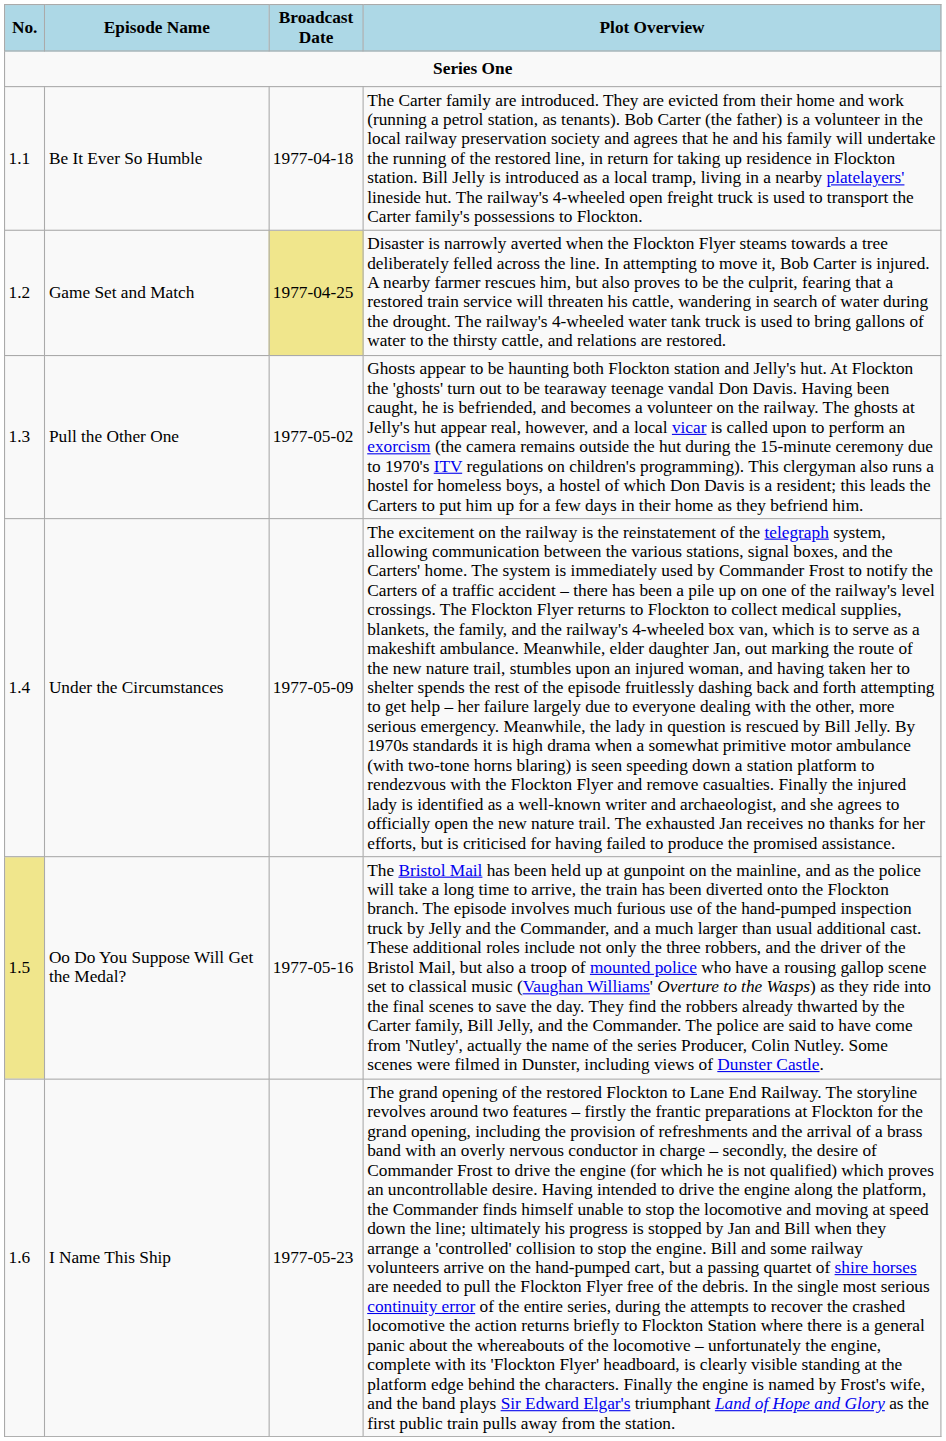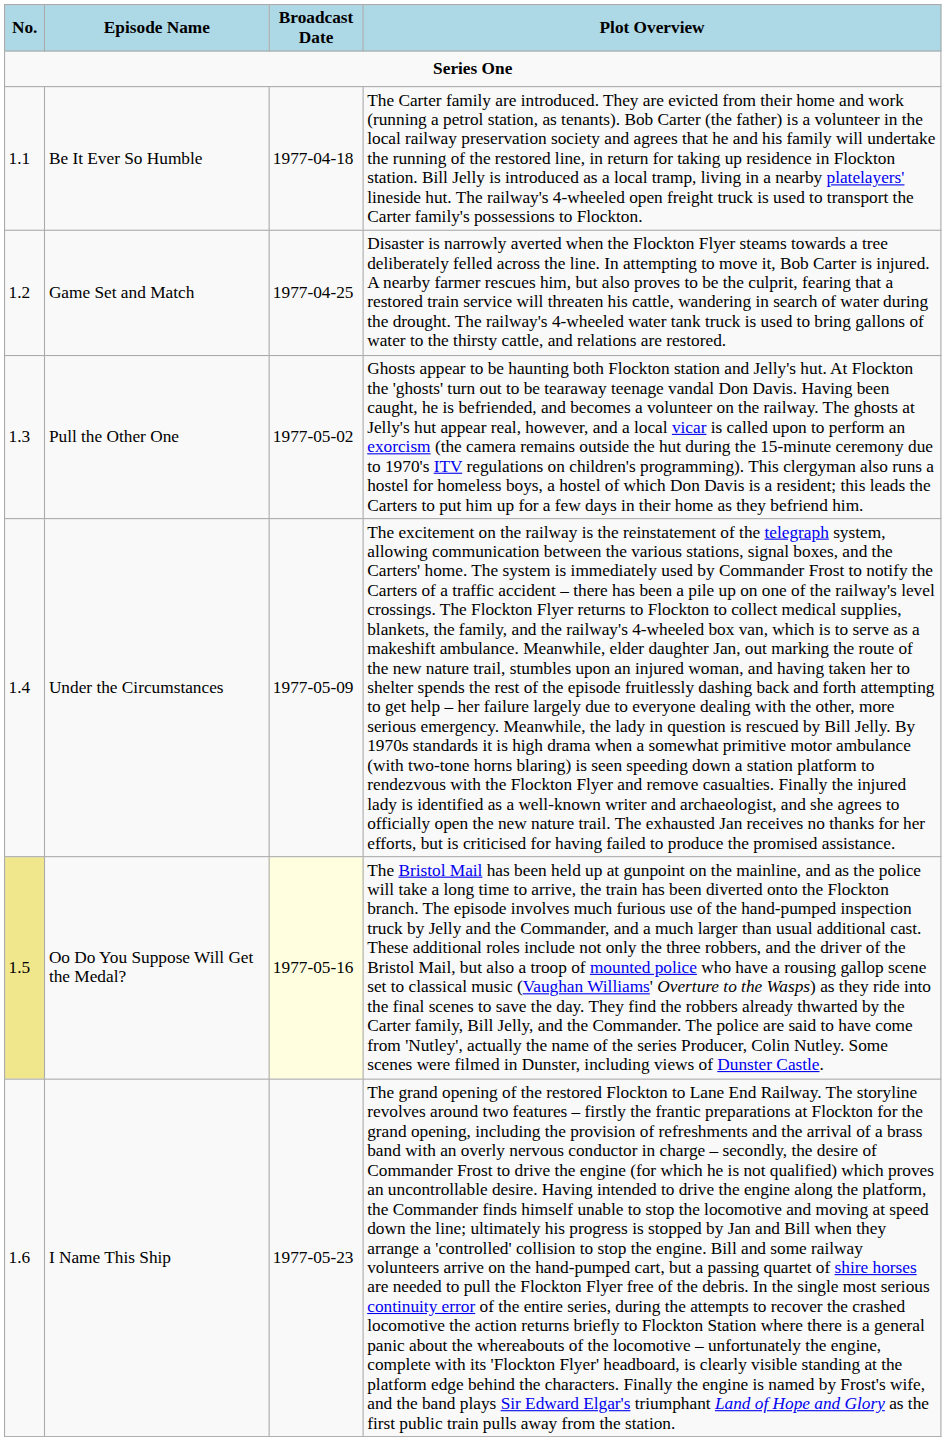(313, 292) khaki background -> (313, 292) no background
(313, 967) no background -> (313, 967) lightyellow background
